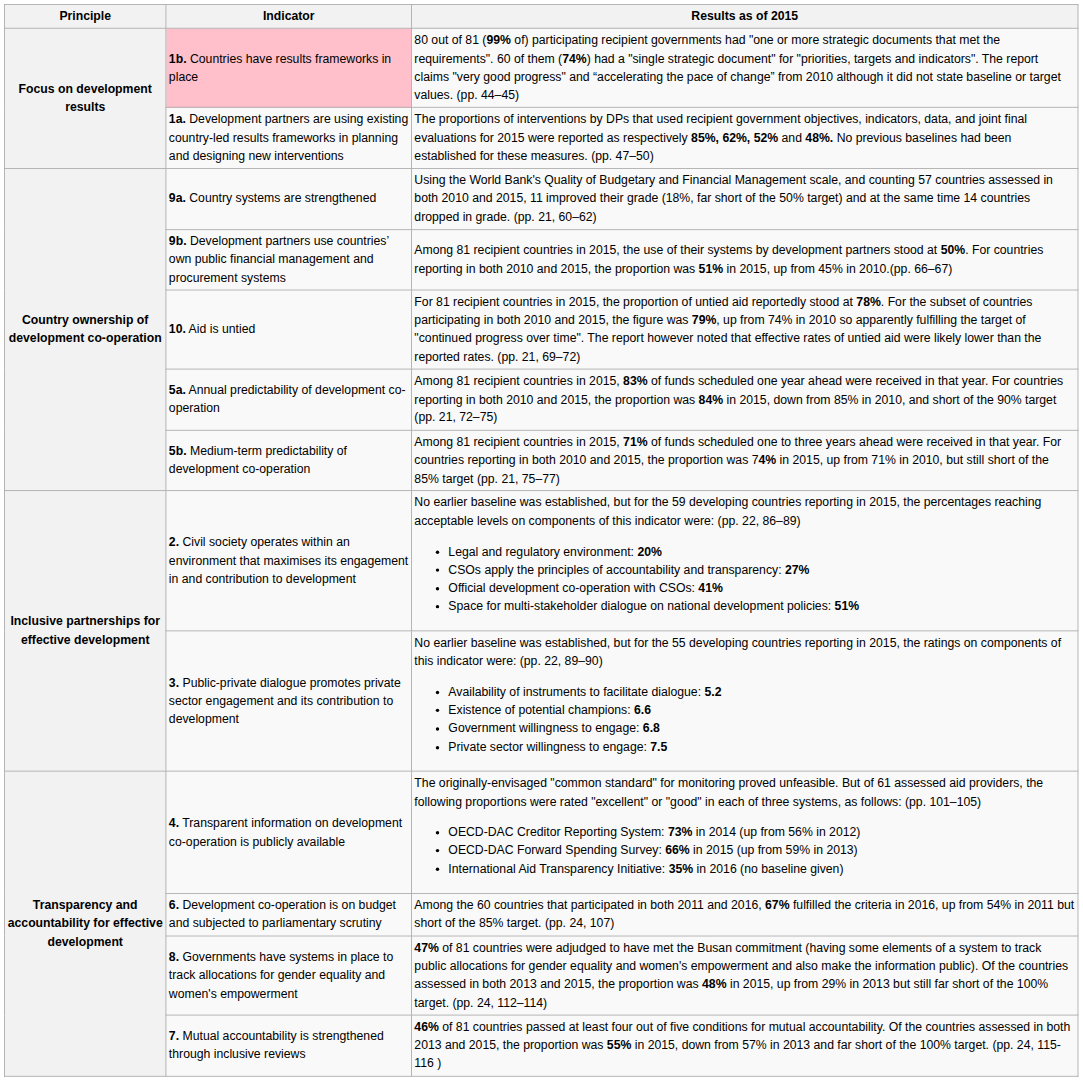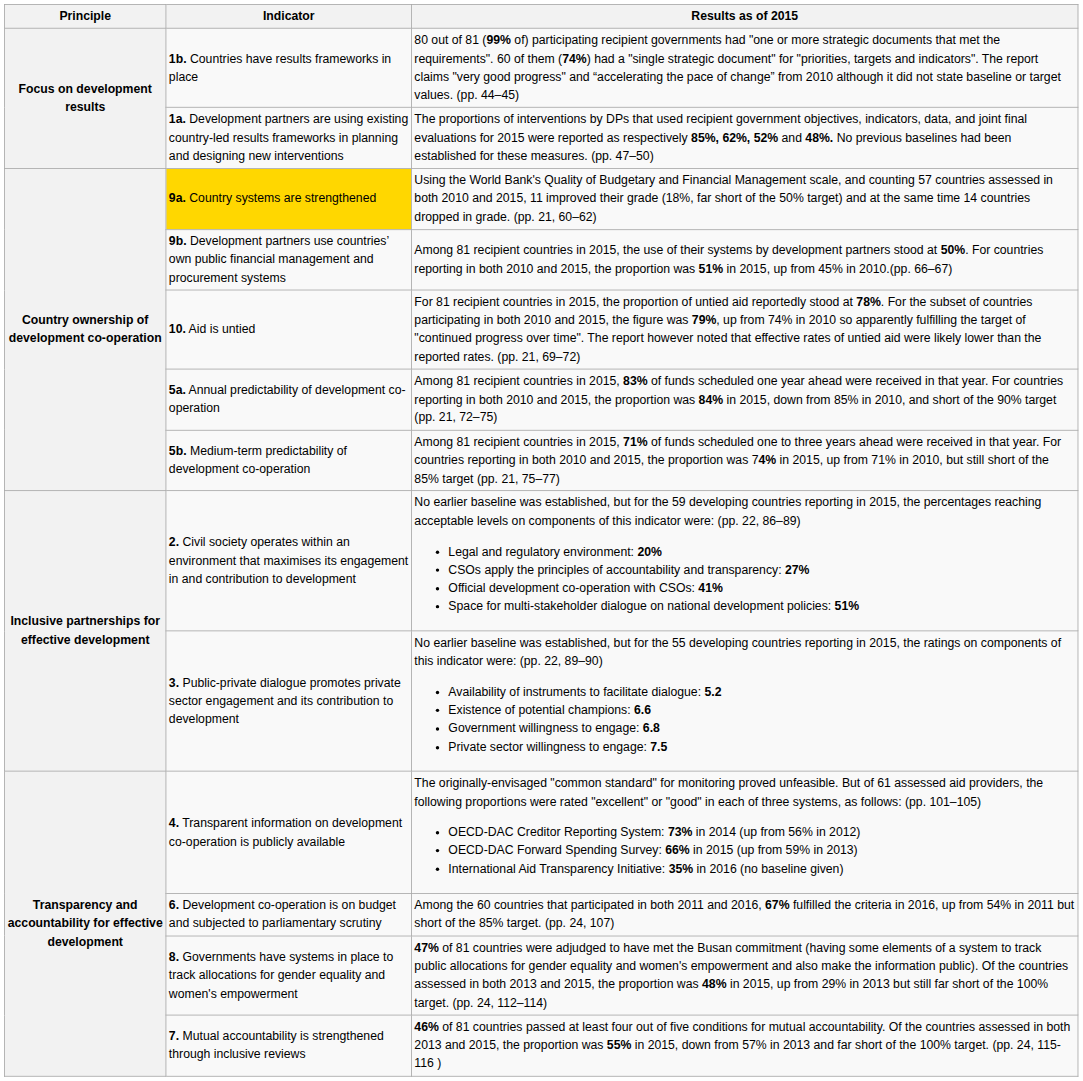(280, 68) pink background -> (280, 68) no background
(273, 199) no background -> (273, 199) gold background
